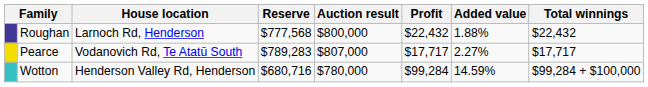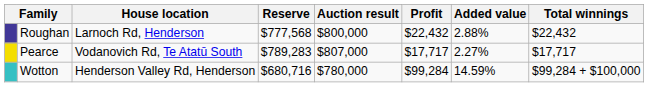(471, 33) 1.88% -> (471, 33) 2.88%
